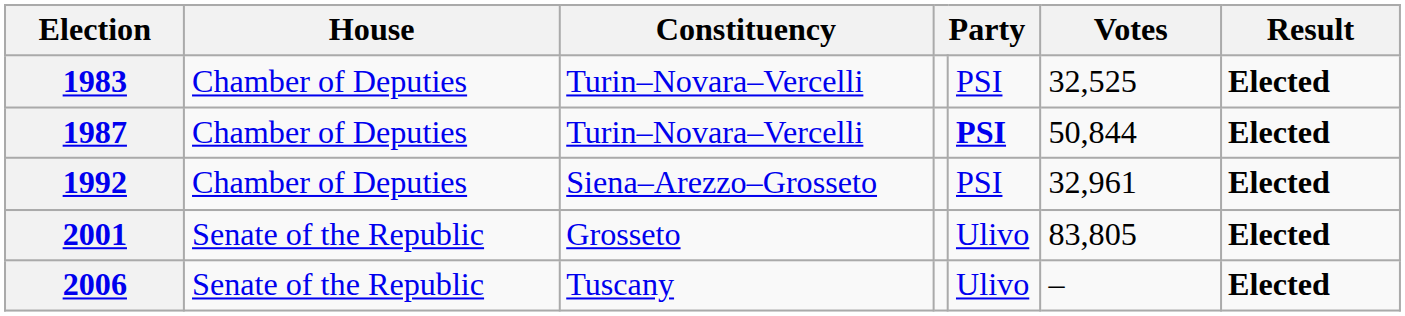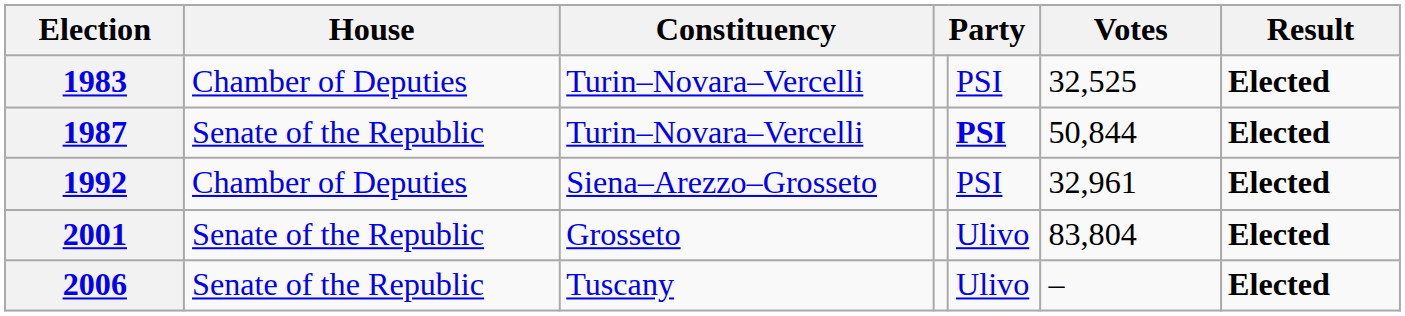(330, 132) Chamber of Deputies -> (338, 132) Senate of the Republic
(1093, 234) 83,805 -> (1093, 234) 83,804
